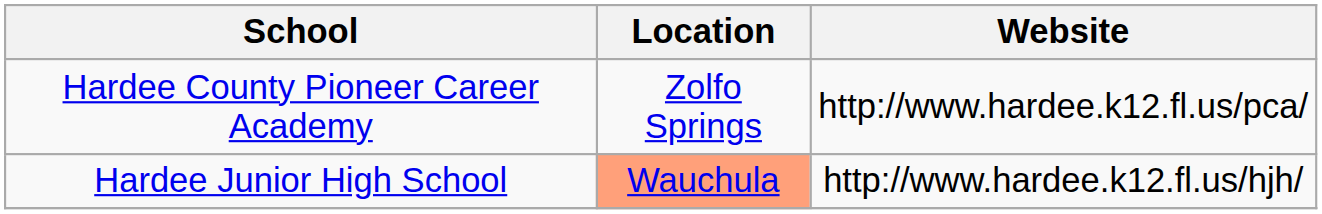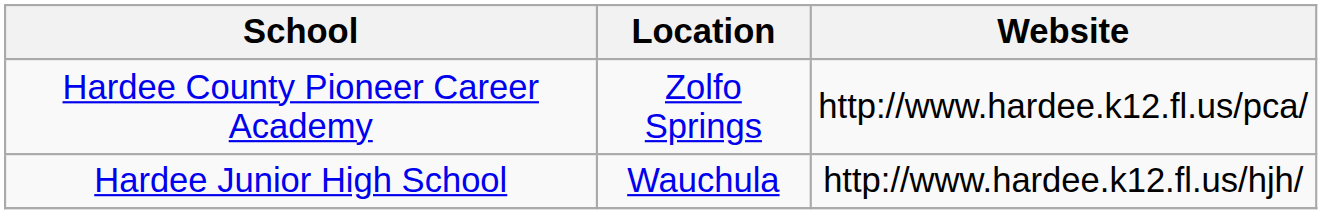(703, 180) lightsalmon background -> (703, 180) no background
